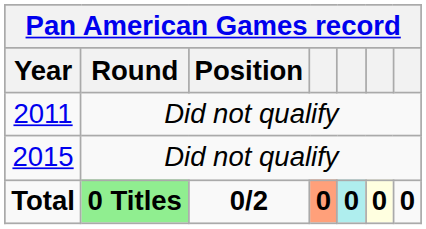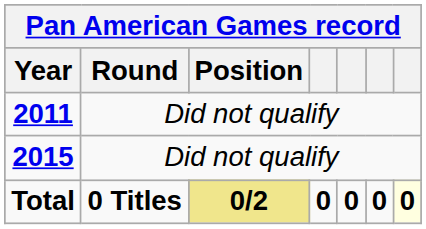(43, 113) normal -> (43, 113) bold
(43, 157) normal -> (43, 157) bold
(135, 200) lightgreen background -> (135, 200) no background
(249, 200) no background -> (249, 200) khaki background
(323, 200) lightsalmon background -> (323, 200) no background
(351, 200) paleturquoise background -> (351, 200) no background
(379, 200) lightyellow background -> (379, 200) no background
(408, 200) no background -> (408, 200) lightyellow background
